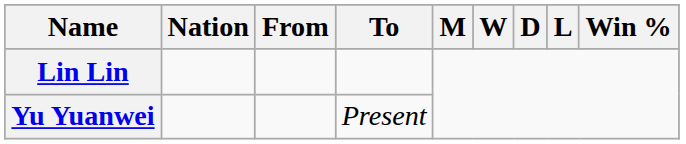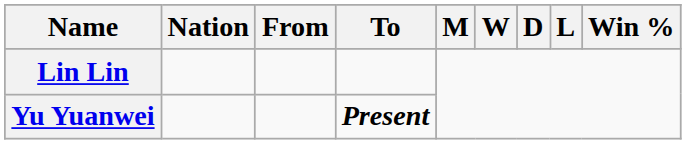(384, 116) normal -> (385, 116) bold
